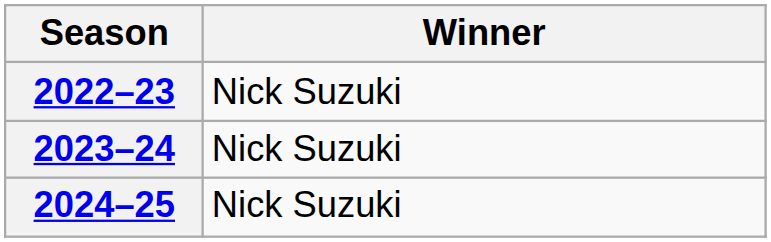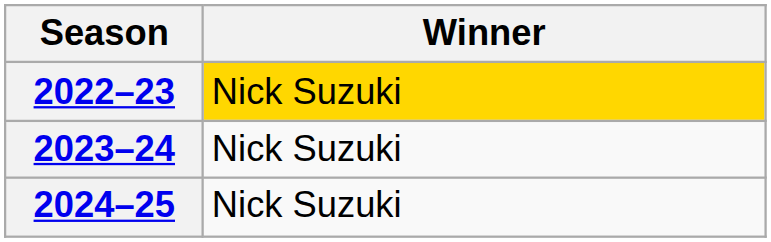(307, 90) no background -> (307, 90) gold background
